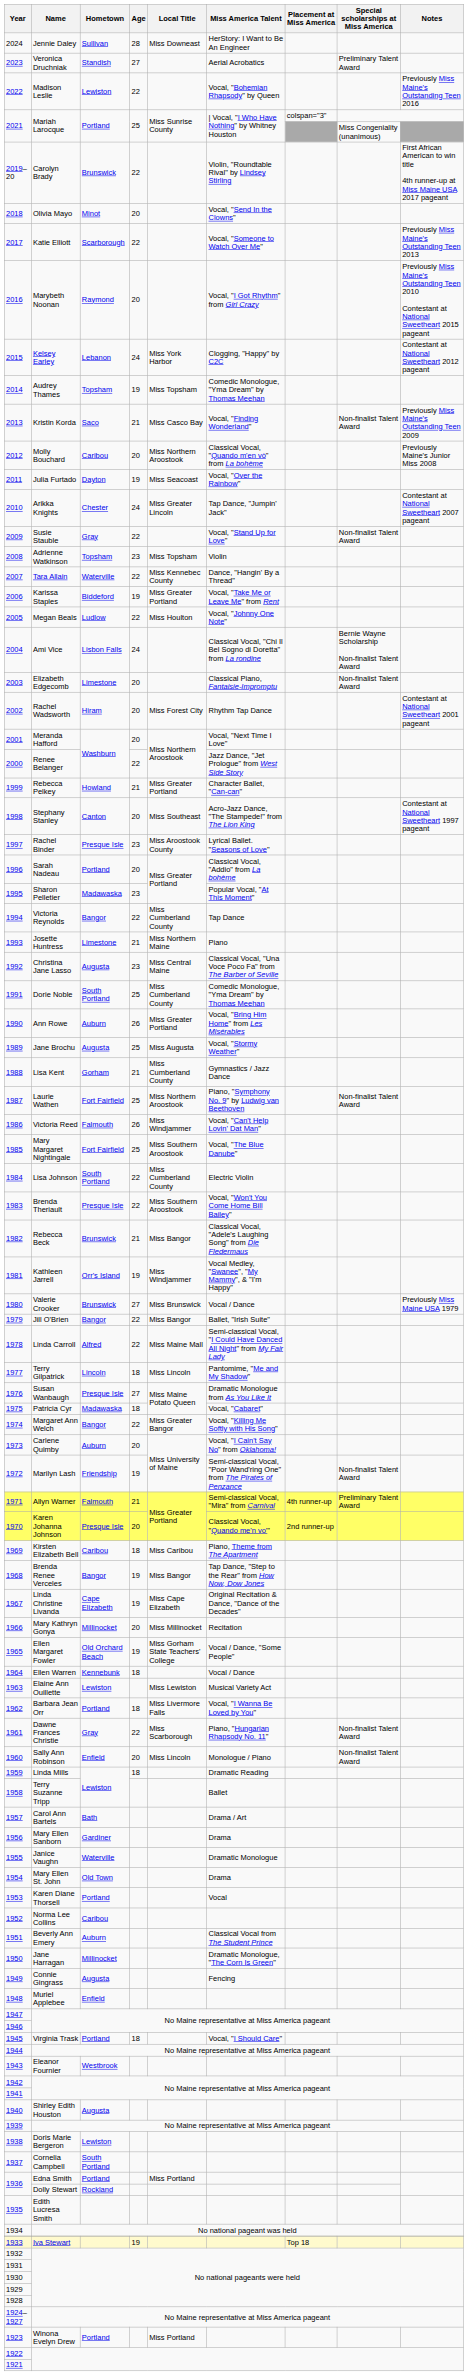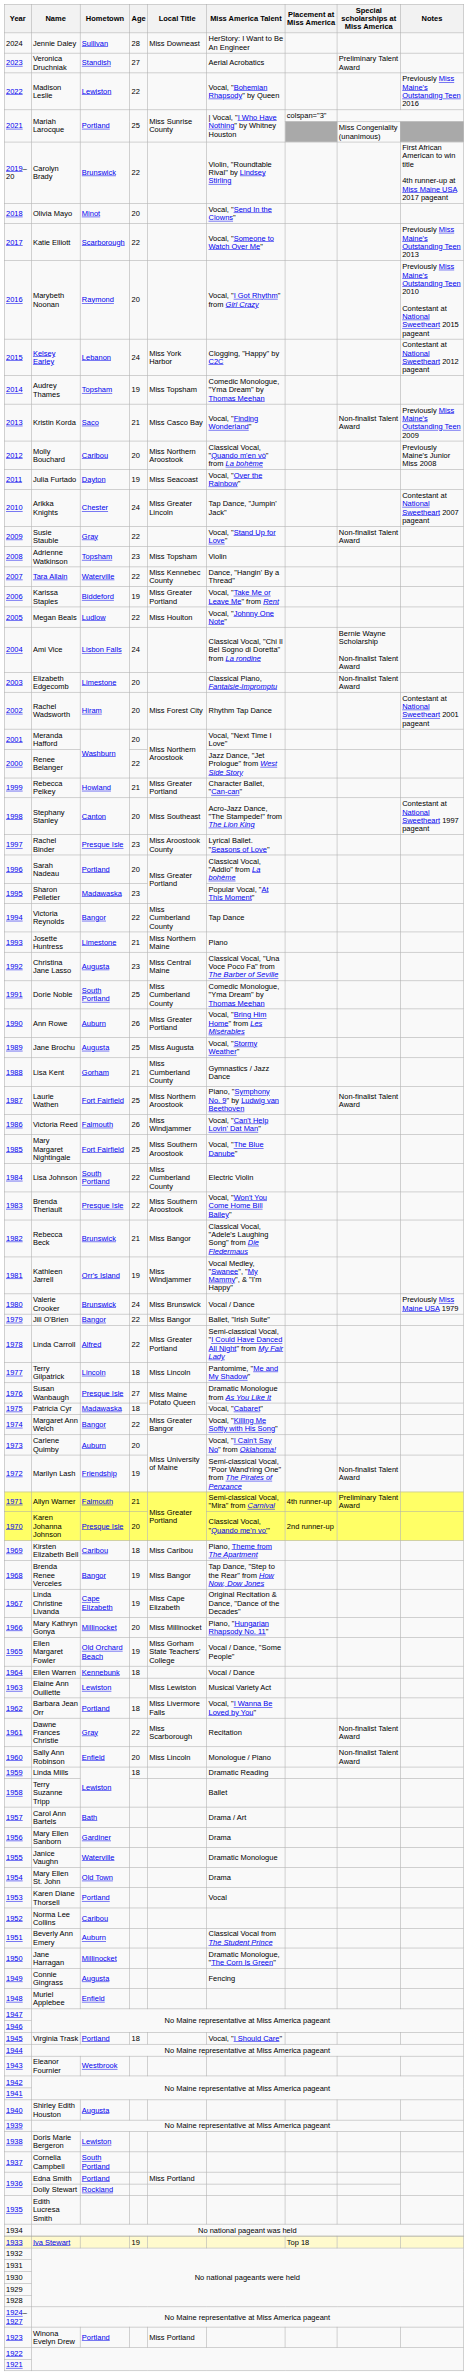(136, 1304) 27 -> (136, 1304) 24
(176, 1344) Miss Maine Mall -> (171, 1344) Miss Greater Portland
(225, 1628) Recitation -> (239, 1628) Piano, "Hungarian Rhapsody No. 11"
(239, 1733) Piano, "Hungarian Rhapsody No. 11" -> (225, 1733) Recitation
